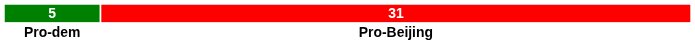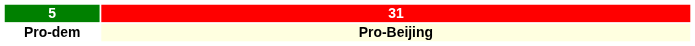(396, 32) no background -> (396, 32) lightyellow background
